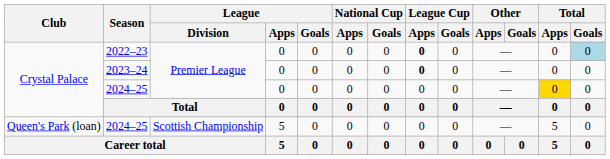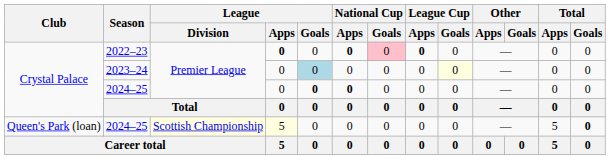(282, 51) normal -> (282, 51) bold
(350, 51) normal -> (350, 51) bold
(387, 51) no background -> (387, 51) pink background
(588, 51) lightblue background -> (588, 51) no background
(315, 70) no background -> (315, 70) lightblue background
(422, 70) bold -> (422, 70) normal
(455, 70) no background -> (455, 70) lightyellow background
(315, 88) normal -> (315, 88) bold
(350, 88) normal -> (350, 88) bold
(555, 88) gold background -> (555, 88) no background
(208, 126) no background -> (208, 126) lightyellow background
(282, 126) no background -> (282, 126) lightyellow background
(588, 126) normal -> (588, 126) bold
